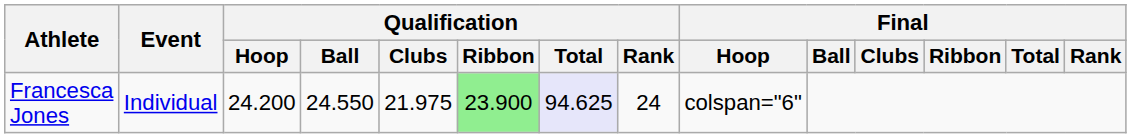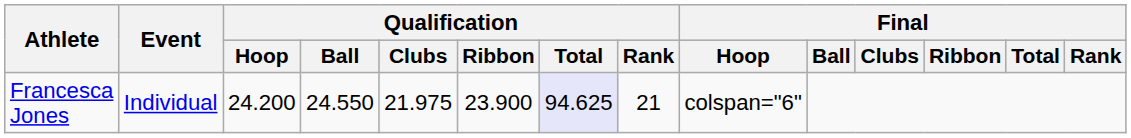(498, 103) lightgreen background -> (498, 103) no background
(648, 103) 24 -> (648, 103) 21
